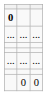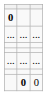(24, 82) normal -> (24, 82) bold
